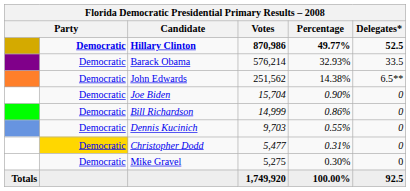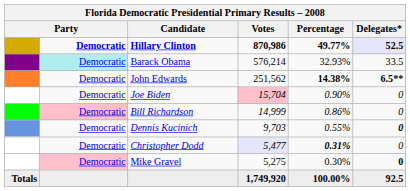(394, 46) no background -> (394, 46) lavender background
(102, 62) no background -> (102, 62) paleturquoise background
(335, 79) normal -> (334, 79) bold
(392, 79) normal -> (392, 79) bold
(272, 95) no background -> (272, 95) pink background
(102, 112) no background -> (102, 112) pink background
(401, 128) normal -> (401, 128) bold
(102, 145) gold background -> (102, 145) no background
(274, 145) no background -> (274, 145) lavender background
(337, 145) normal -> (337, 145) bold
(102, 161) no background -> (102, 161) pink background
(401, 161) normal -> (401, 161) bold
